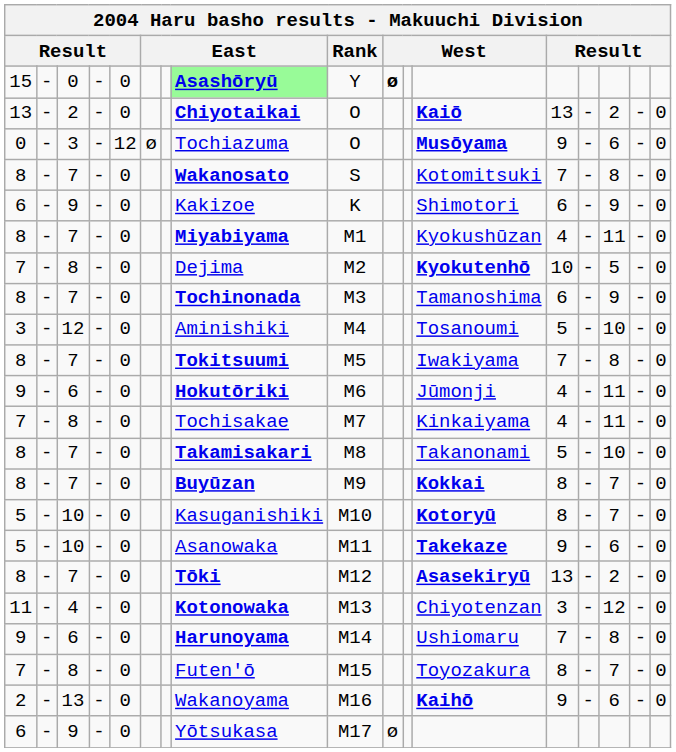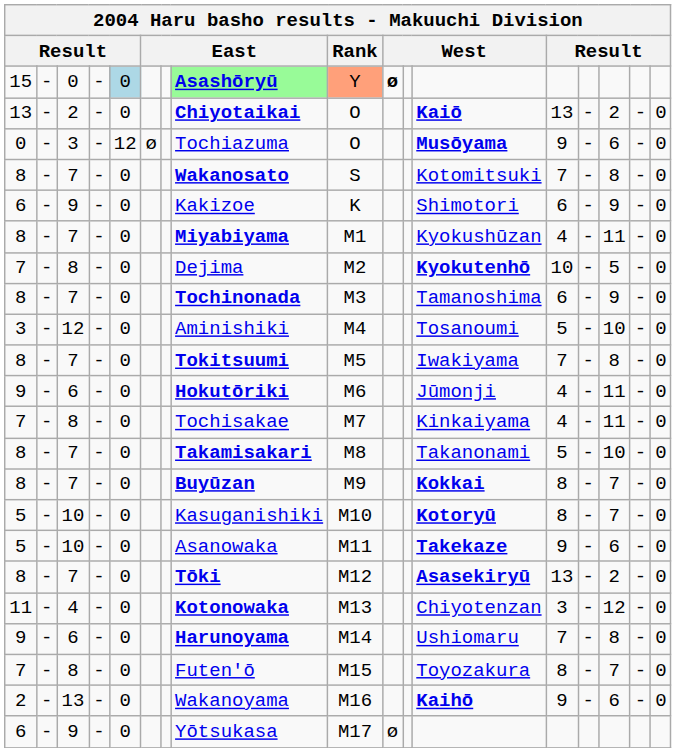(125, 82) no background -> (125, 82) lightblue background
(355, 82) no background -> (355, 82) lightsalmon background
